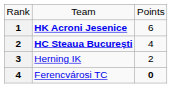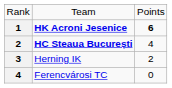(151, 28) normal -> (151, 28) bold
(151, 75) bold -> (151, 75) normal
